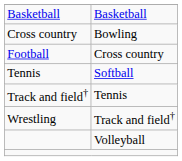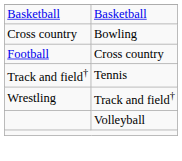- row: (114, 73)
